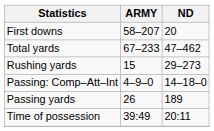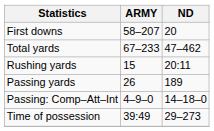(183, 65) 29–273 -> (178, 65) 20:11
rows swapped: (41, 100) <-> (62, 83)
(178, 117) 20:11 -> (183, 117) 29–273
